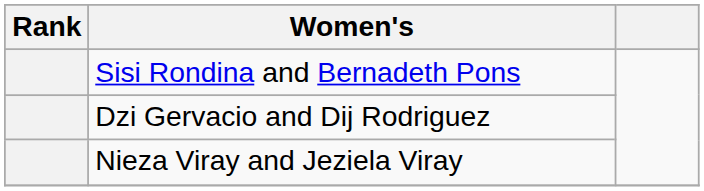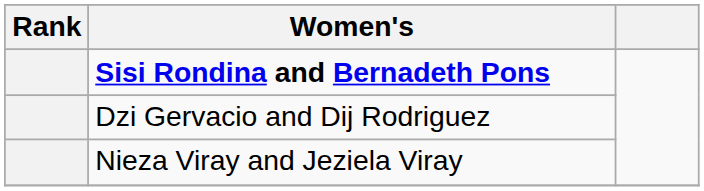(308, 71) normal -> (323, 71) bold
